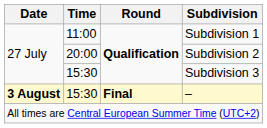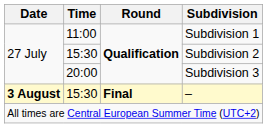(82, 53) 20:00 -> (82, 53) 15:30
(82, 73) 15:30 -> (82, 73) 20:00
